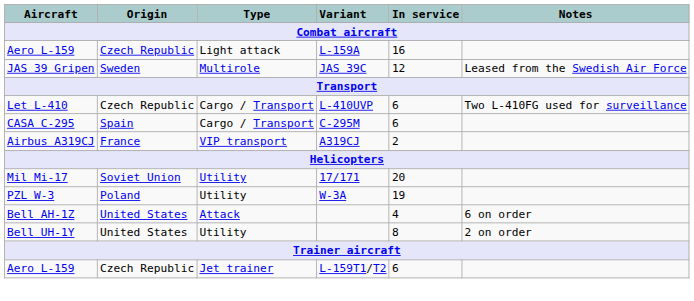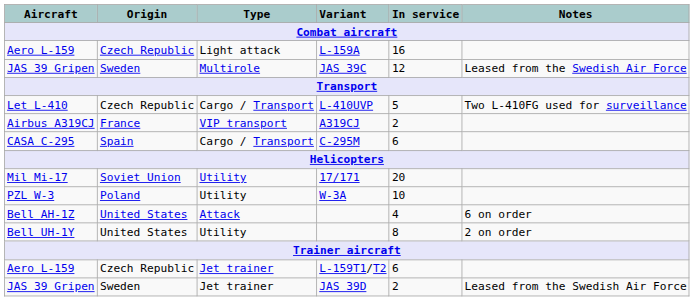(395, 105) 6 -> (395, 105) 5
rows swapped: (51, 141) <-> (41, 123)
(399, 196) 19 -> (399, 196) 10
+ row: (51, 287)
